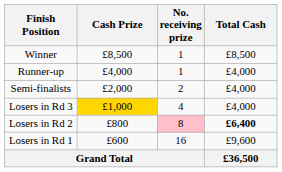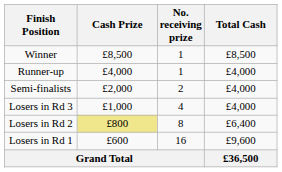(117, 106) gold background -> (117, 106) no background
(117, 123) no background -> (117, 123) khaki background
(181, 123) pink background -> (181, 123) no background
(241, 123) bold -> (241, 123) normal
